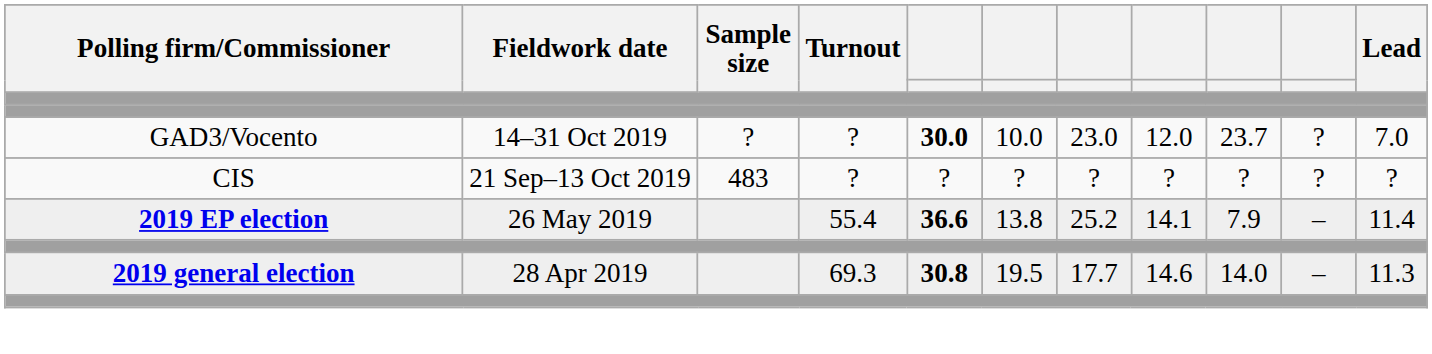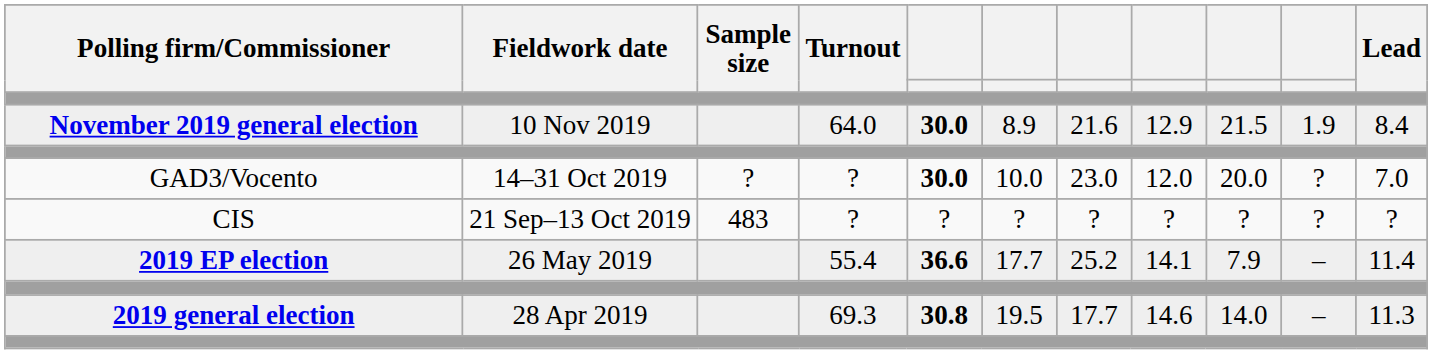+ row: (234, 125)
(1244, 137) 23.7 -> (1244, 178) 20.0
(1019, 219) 13.8 -> (1019, 260) 17.7
